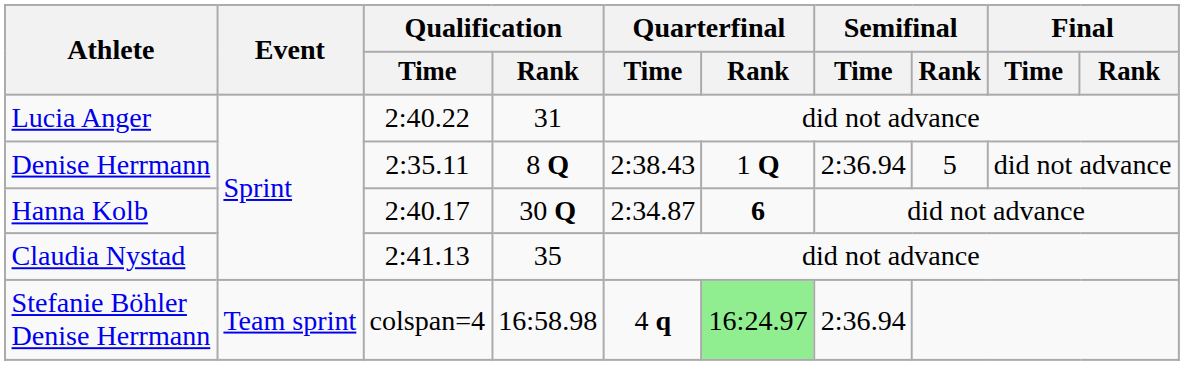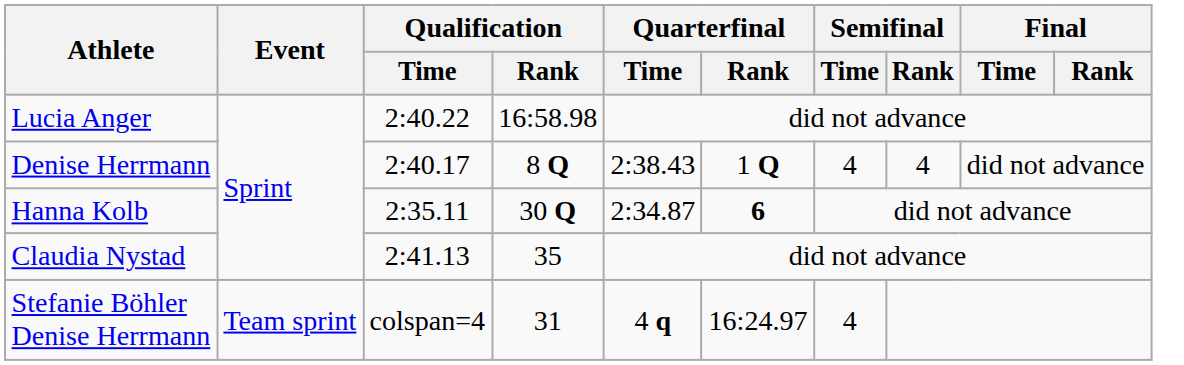(548, 118) 31 -> (548, 118) 16:58.98
(427, 164) 2:35.11 -> (427, 164) 2:40.17
(863, 164) 2:36.94 -> (850, 164) 4
(950, 164) 5 -> (923, 164) 4
(427, 210) 2:40.17 -> (427, 210) 2:35.11
(548, 319) 16:58.98 -> (548, 319) 31
(758, 319) lightgreen background -> (758, 319) no background
(863, 319) 2:36.94 -> (850, 319) 4
